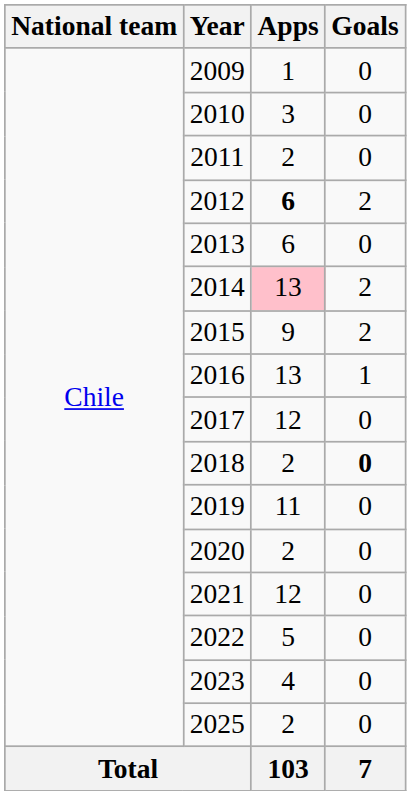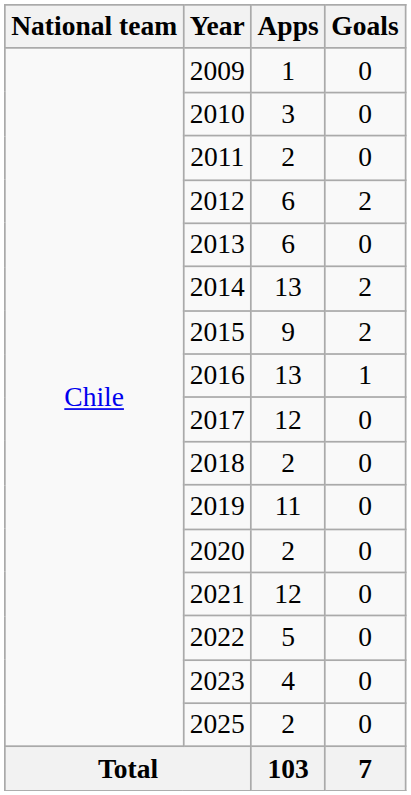(288, 200) bold -> (288, 200) normal
(288, 288) pink background -> (288, 288) no background
(365, 462) bold -> (365, 462) normal
